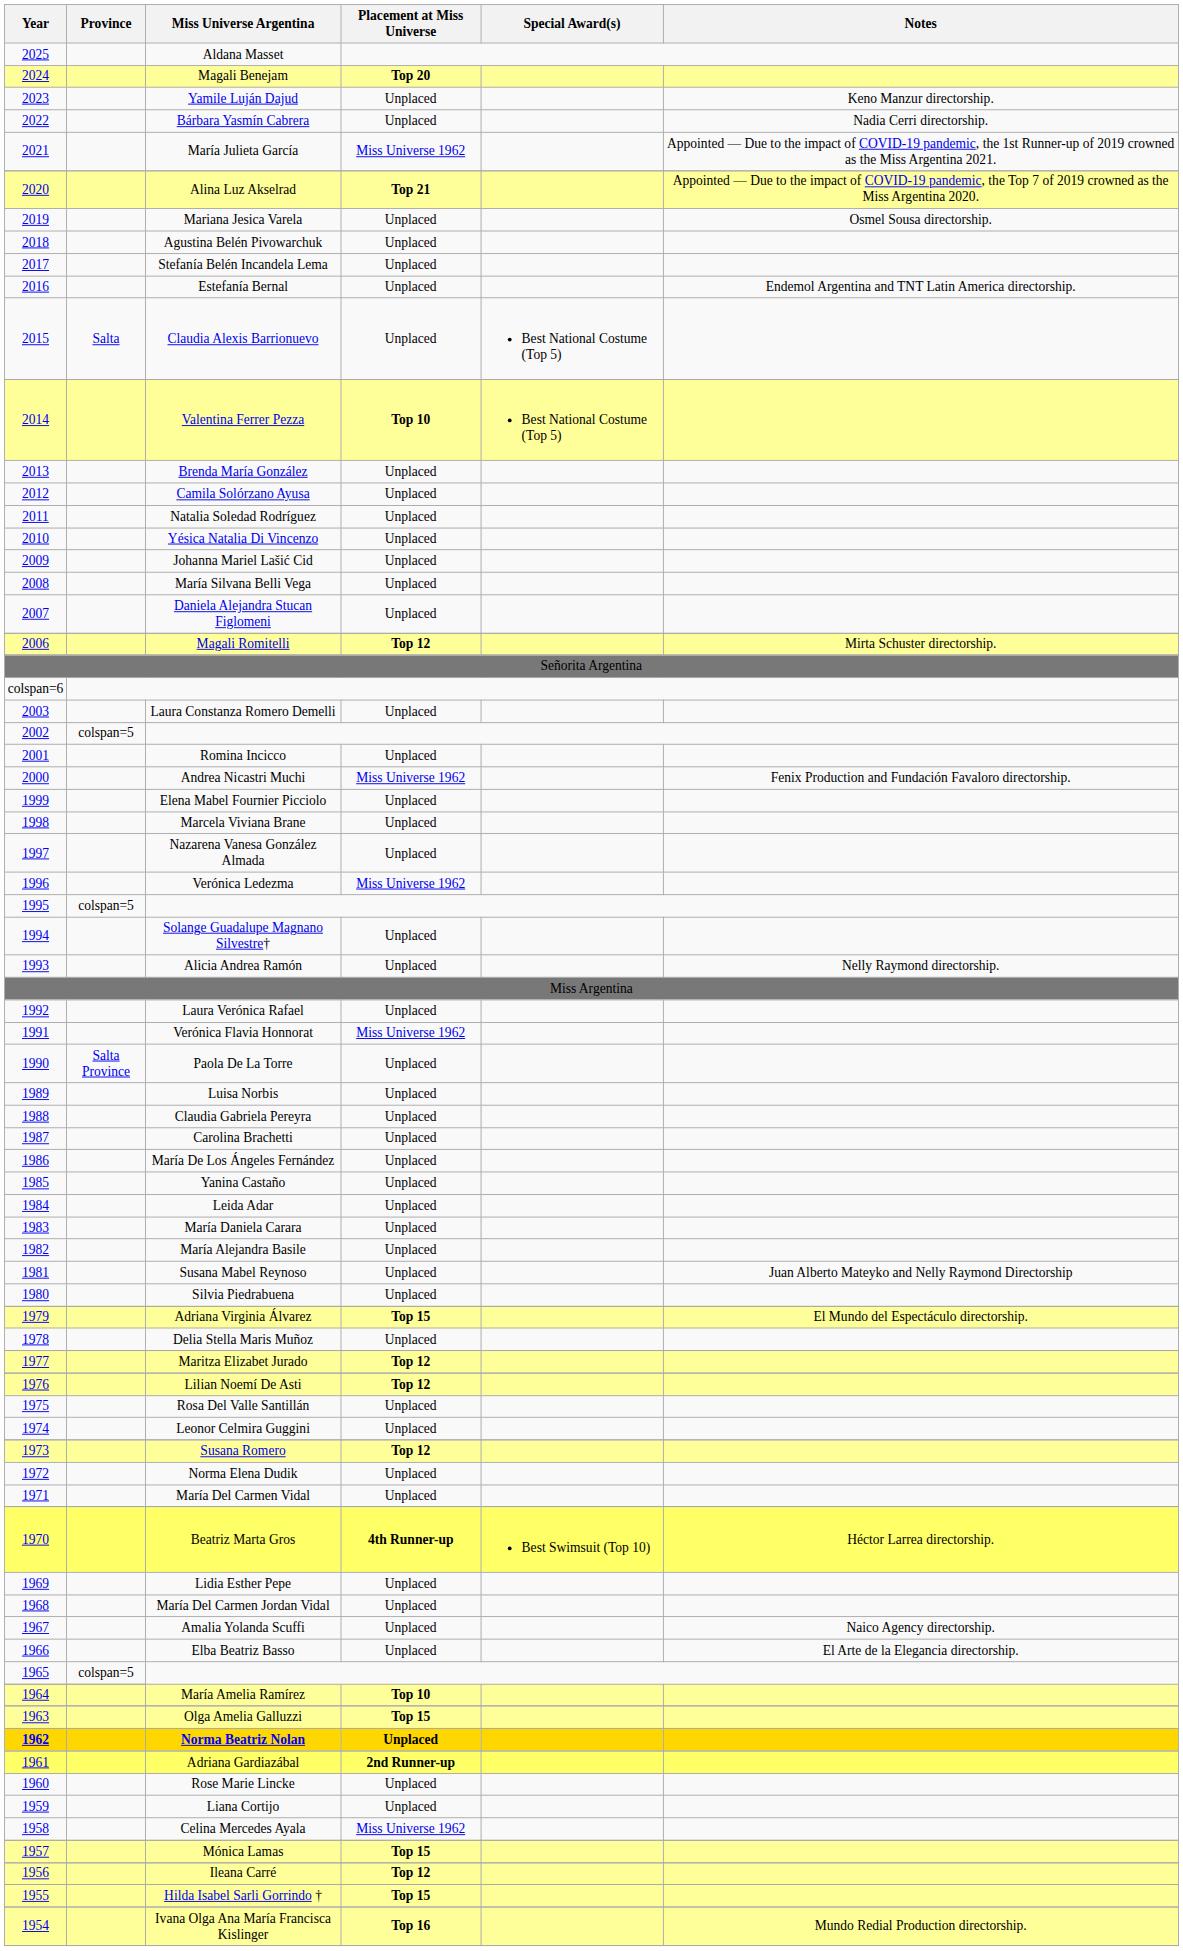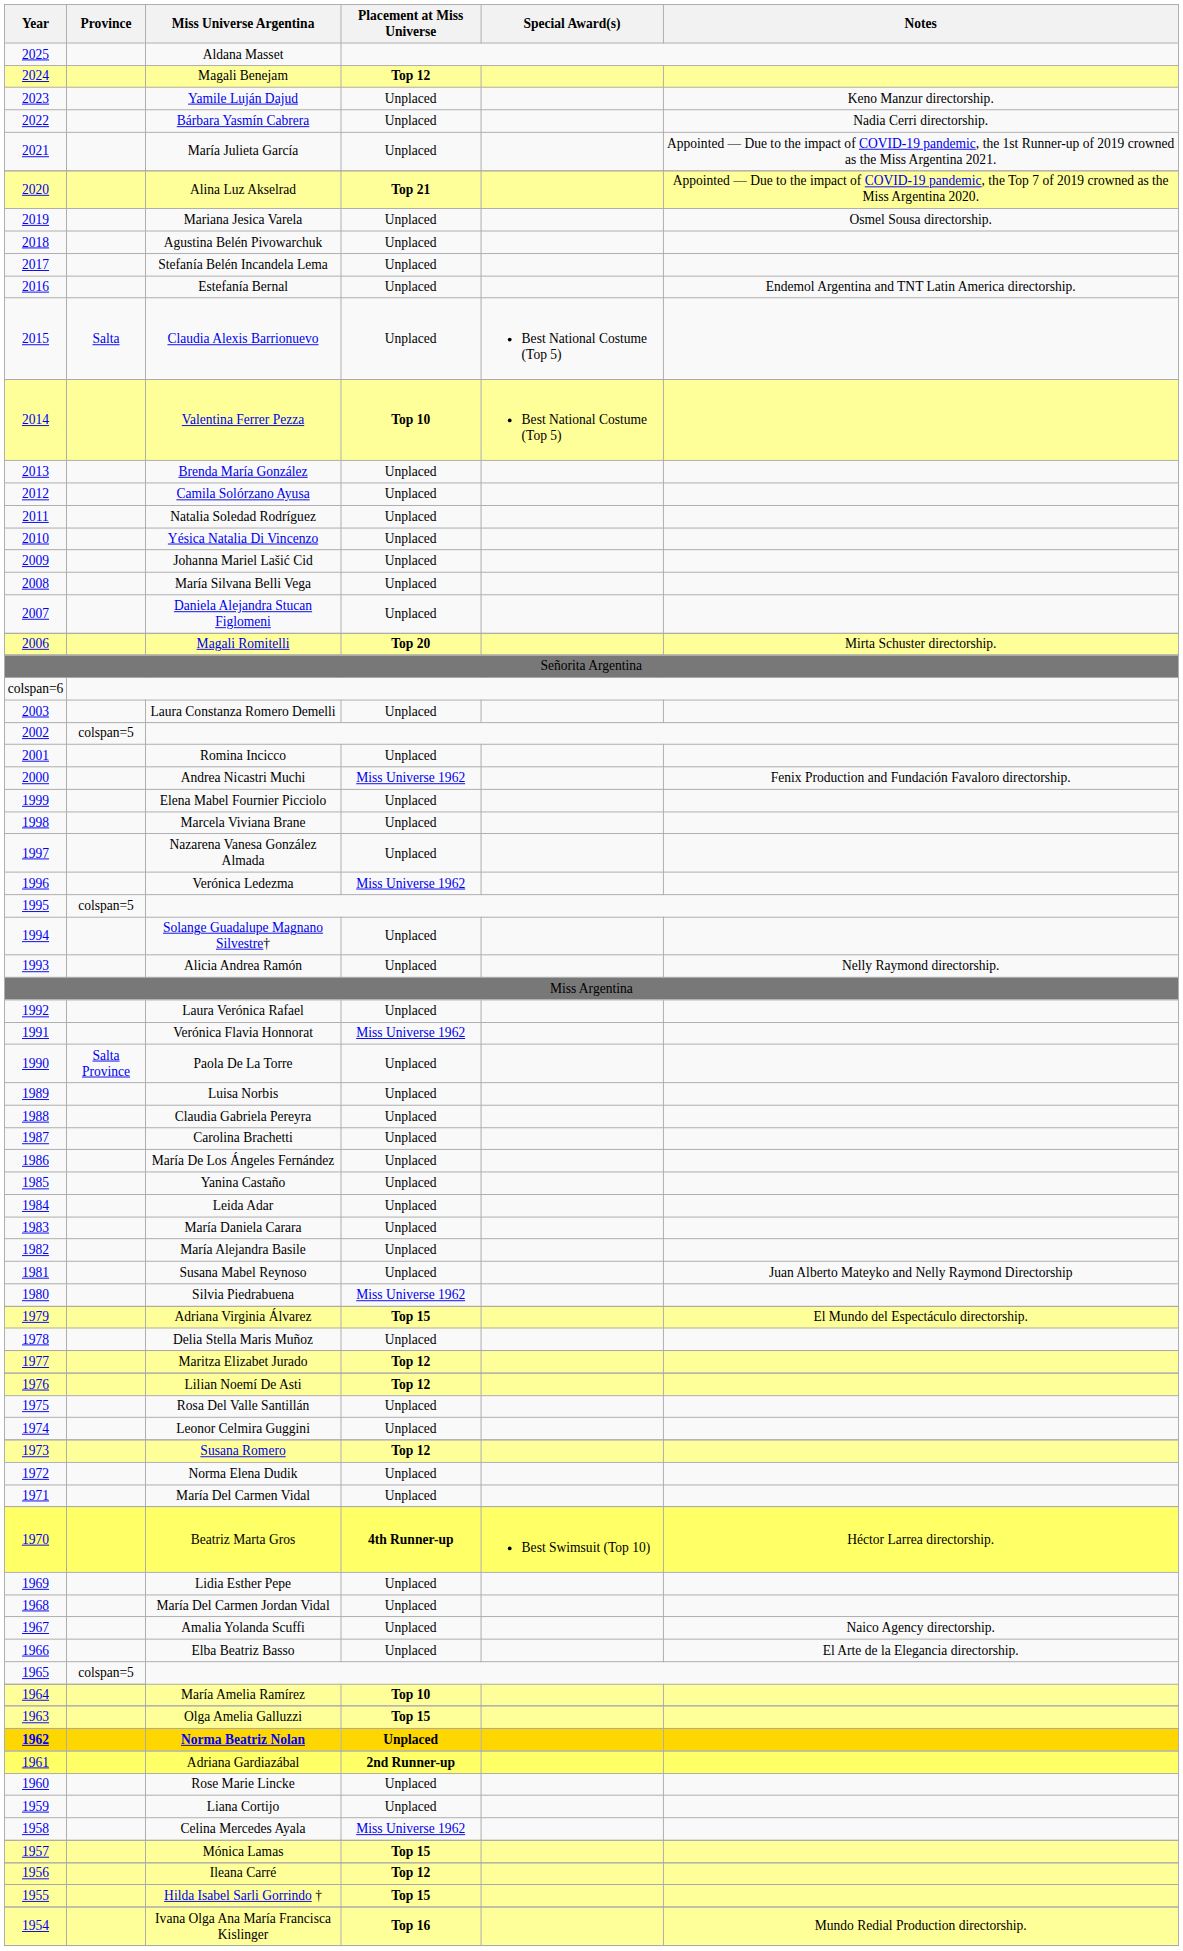(411, 76) Top 20 -> (411, 76) Top 12
(411, 151) Miss Universe 1962 -> (411, 151) Unplaced
(411, 644) Top 12 -> (411, 644) Top 20
(411, 1295) Unplaced -> (411, 1295) Miss Universe 1962
